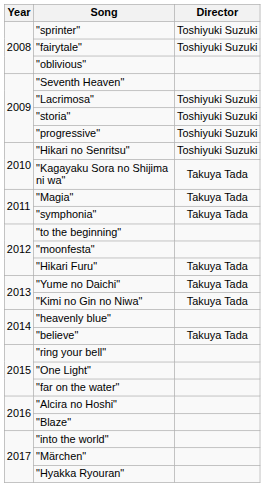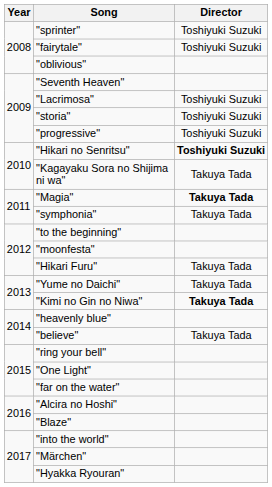(217, 151) normal -> (221, 151) bold
(217, 197) normal -> (221, 197) bold
(217, 301) normal -> (221, 301) bold
